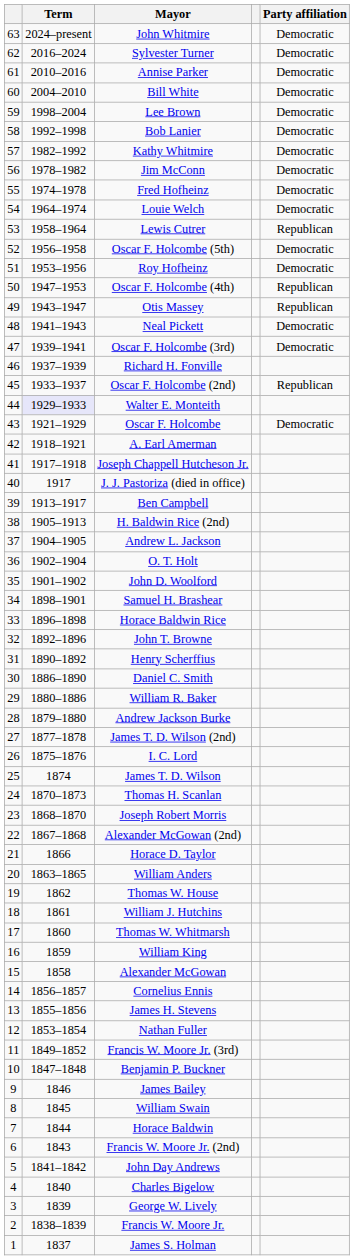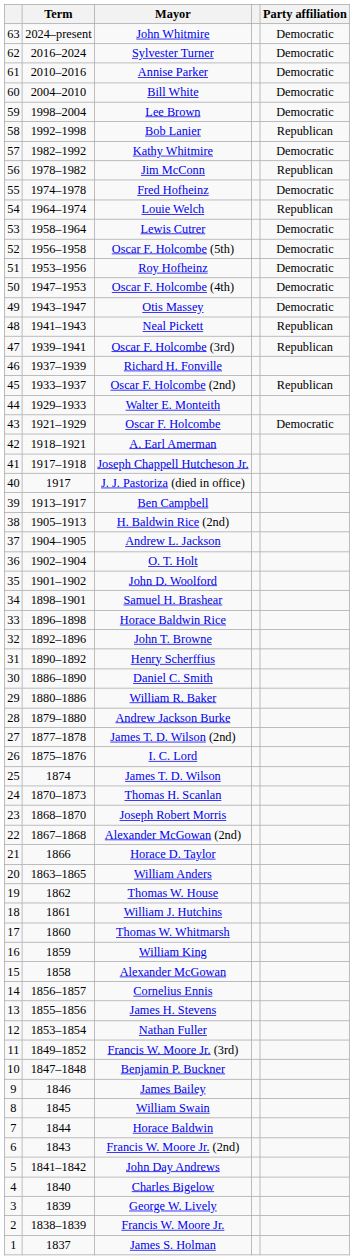(305, 131) Democratic -> (305, 131) Republican
(305, 170) Democratic -> (305, 170) Republican
(305, 209) Democratic -> (305, 209) Republican
(305, 229) Republican -> (305, 229) Democratic
(305, 287) Republican -> (305, 287) Democratic
(305, 307) Republican -> (305, 307) Democratic
(305, 326) Democratic -> (305, 326) Republican
(305, 346) Democratic -> (305, 346) Republican
(58, 405) lavender background -> (58, 405) no background
